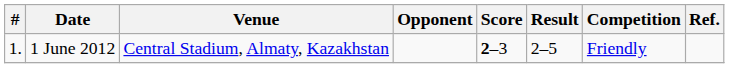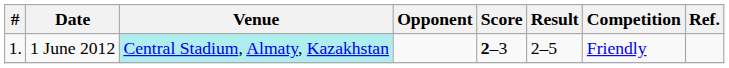(256, 48) no background -> (256, 48) paleturquoise background
